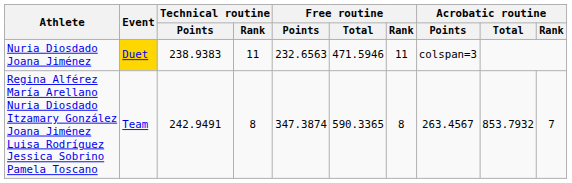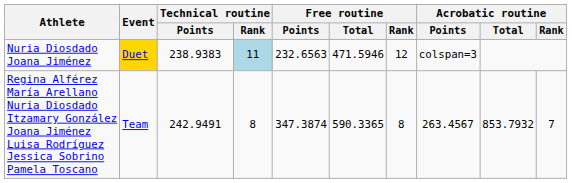(253, 55) no background -> (253, 55) lightblue background
(401, 55) 11 -> (401, 55) 12
